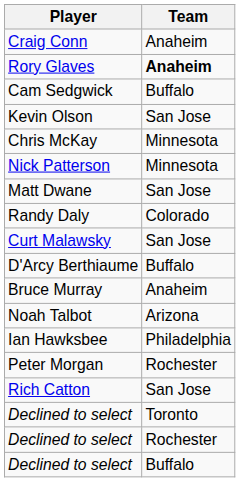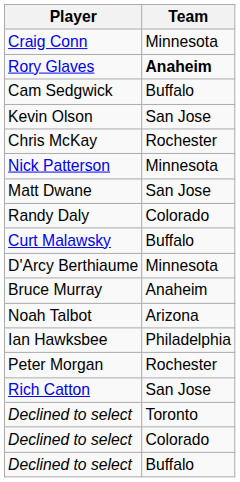(176, 41) Anaheim -> (182, 41) Minnesota
(182, 141) Minnesota -> (181, 141) Rochester
(178, 240) San Jose -> (170, 240) Buffalo
(170, 265) Buffalo -> (182, 265) Minnesota
(181, 439) Rochester -> (177, 439) Colorado
